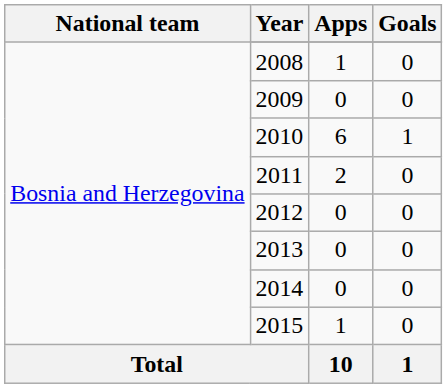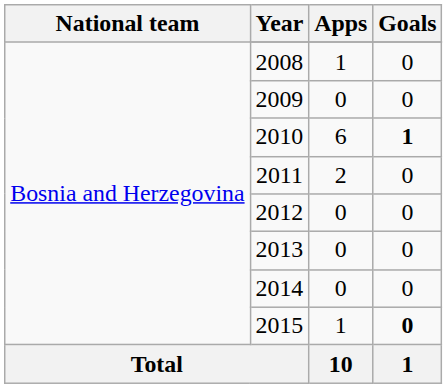(407, 136) normal -> (407, 136) bold
(407, 325) normal -> (407, 325) bold
